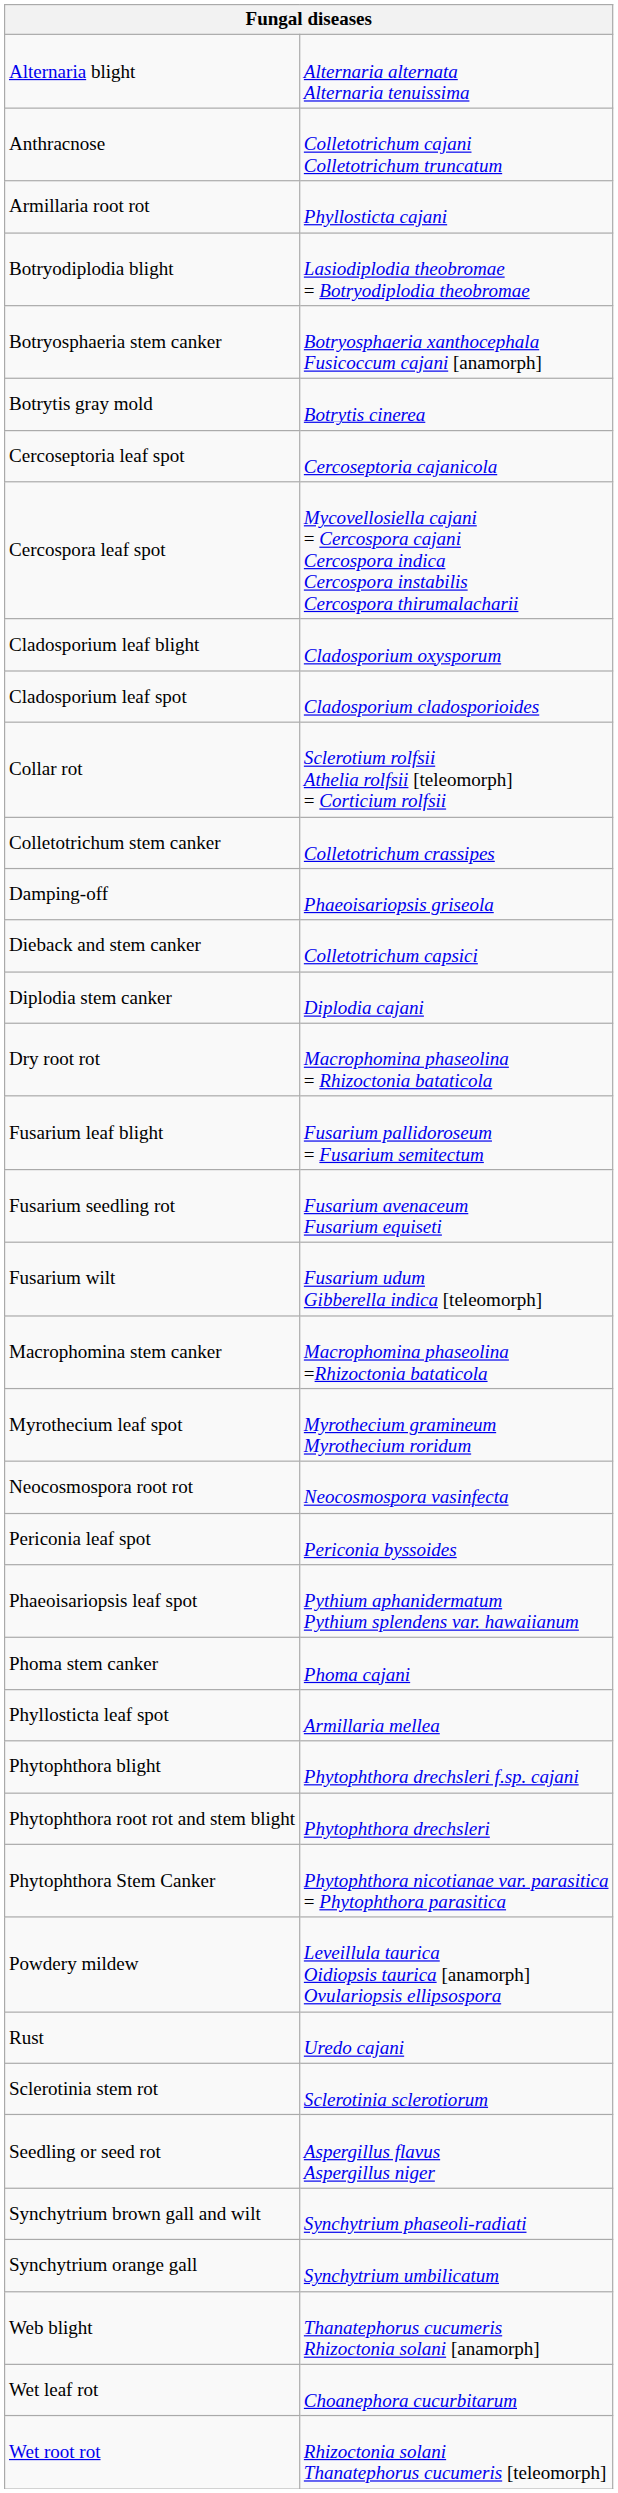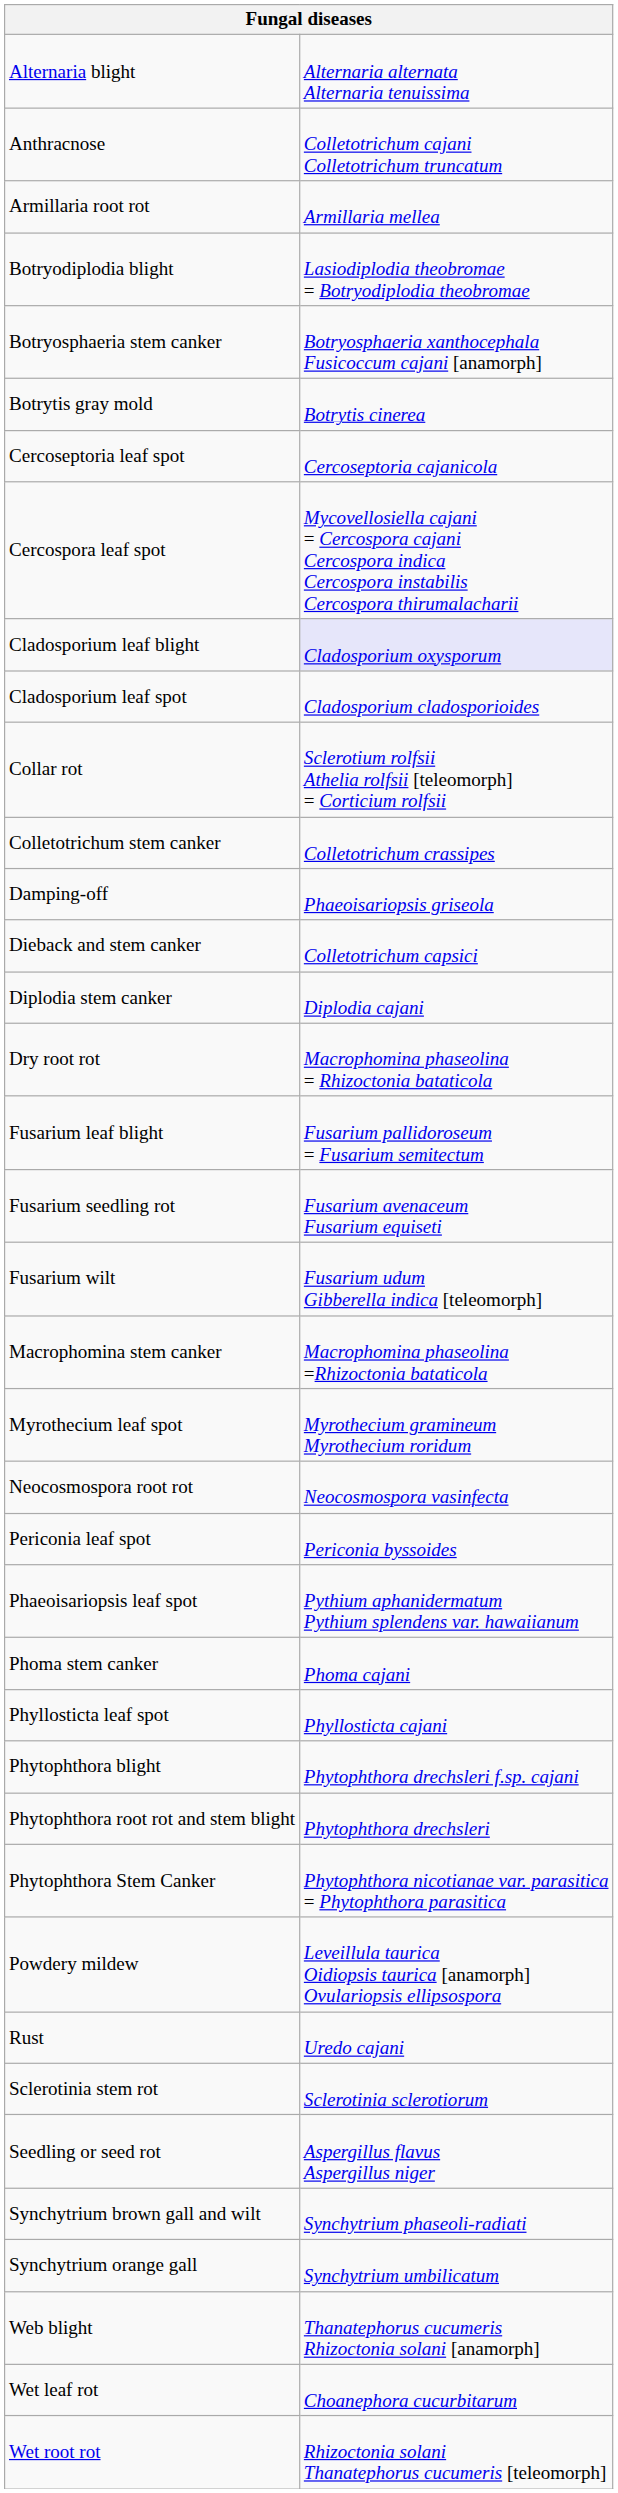(376, 217) Phyllosticta cajani -> (372, 217) Armillaria mellea
(403, 655) no background -> (403, 655) lavender background
(372, 1725) Armillaria mellea -> (376, 1725) Phyllosticta cajani
